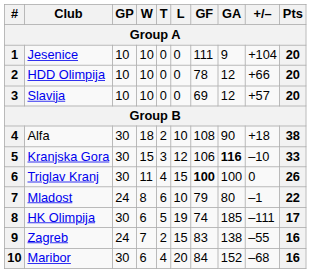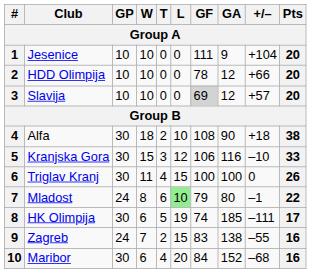(201, 95) no background -> (201, 95) lightgrey background
(231, 156) bold -> (231, 156) normal
(204, 177) bold -> (204, 177) normal
(181, 197) no background -> (181, 197) lightgreen background
